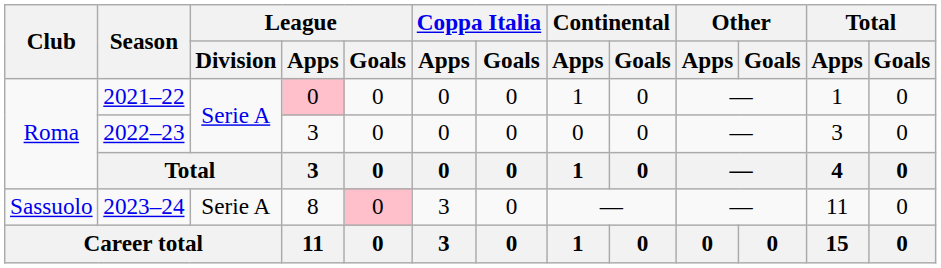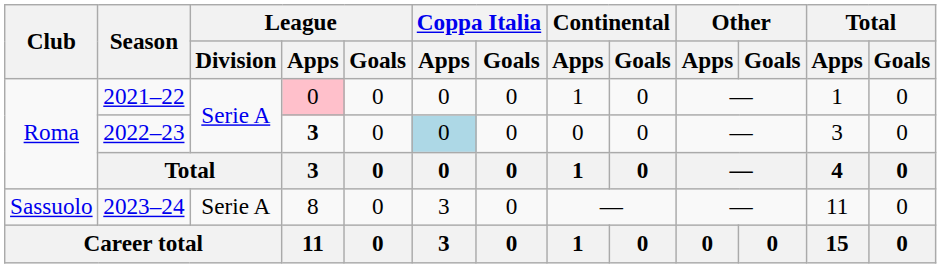(313, 133) normal -> (313, 133) bold
(444, 133) no background -> (444, 133) lightblue background
(378, 206) pink background -> (378, 206) no background
